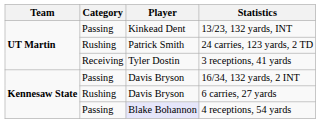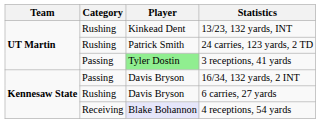(98, 29) Passing -> (99, 29) Rushing
(103, 61) Receiving -> (98, 61) Passing
(154, 61) no background -> (154, 61) lightgreen background
(98, 110) Passing -> (103, 110) Receiving
